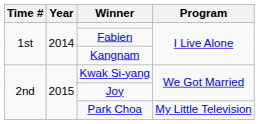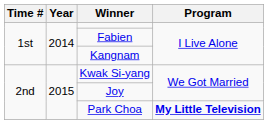(204, 110) normal -> (208, 110) bold
